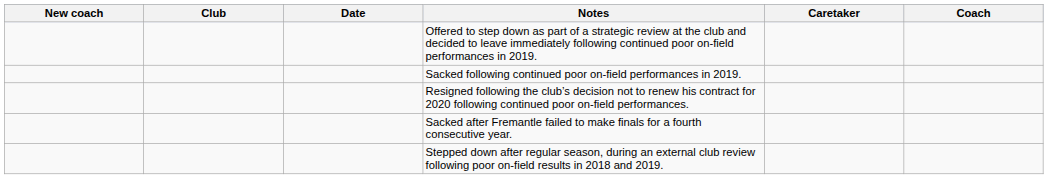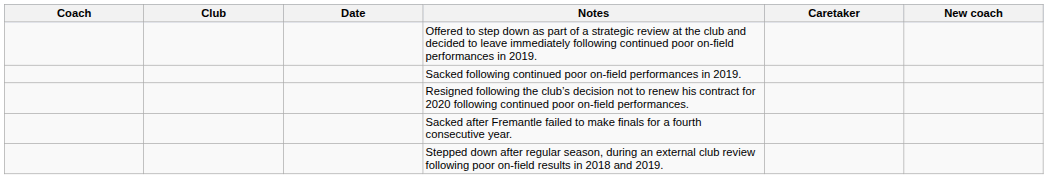columns swapped: (974, 13) <-> (74, 13)
